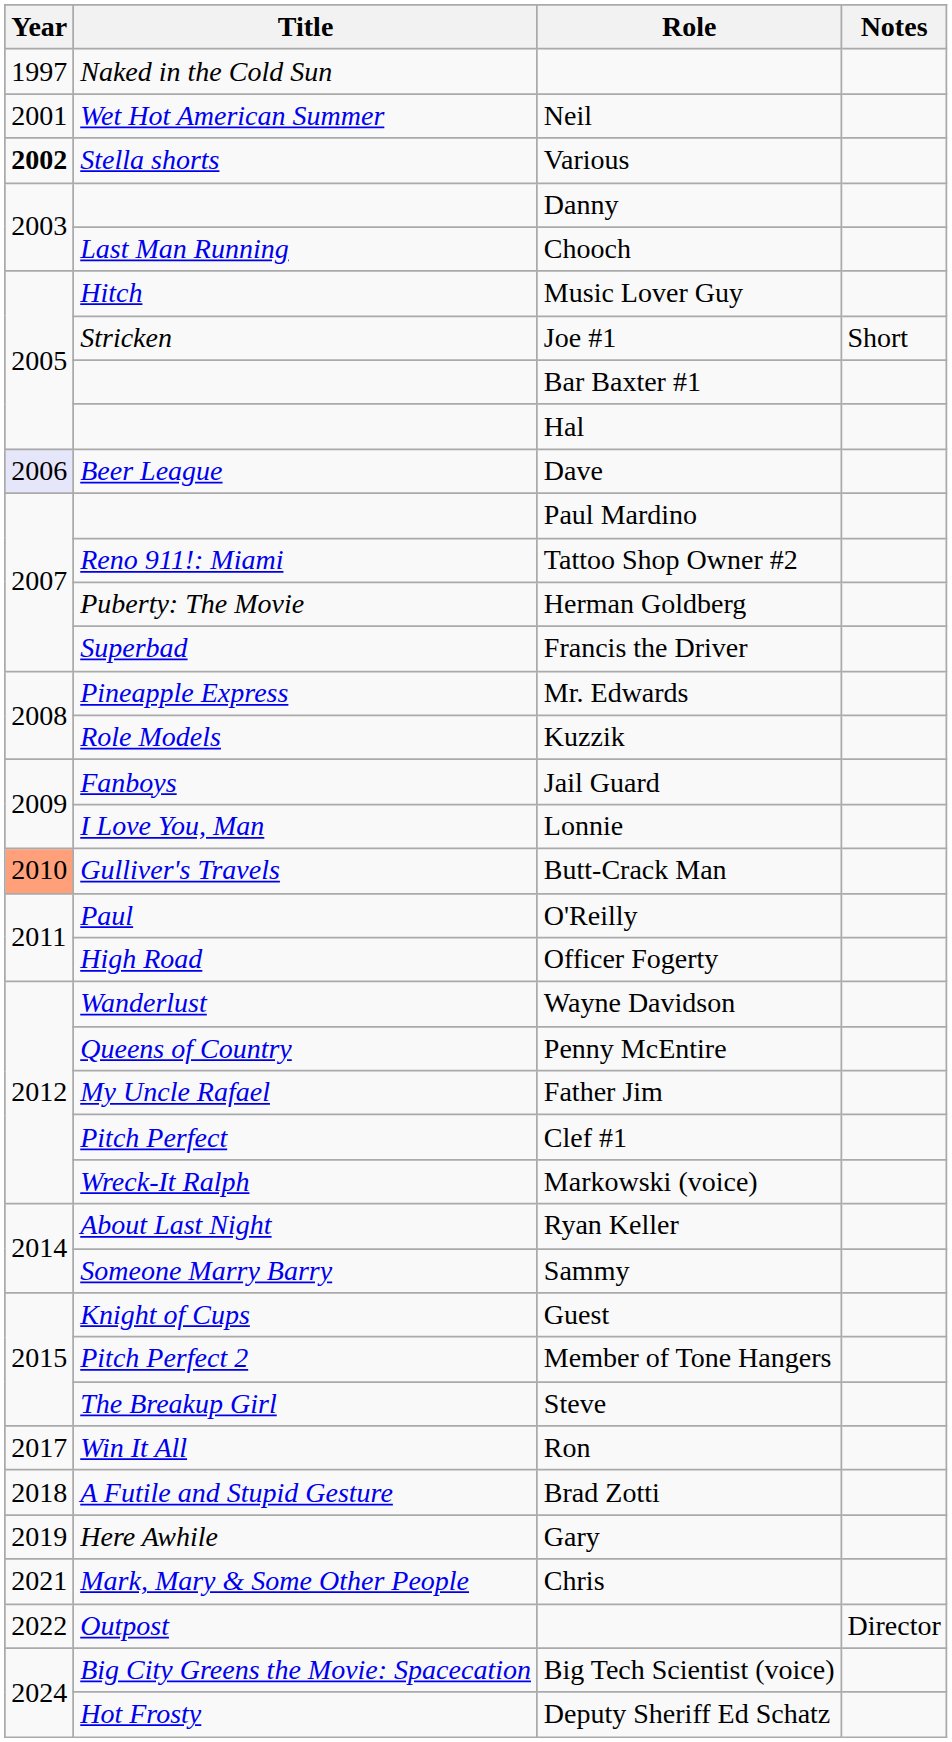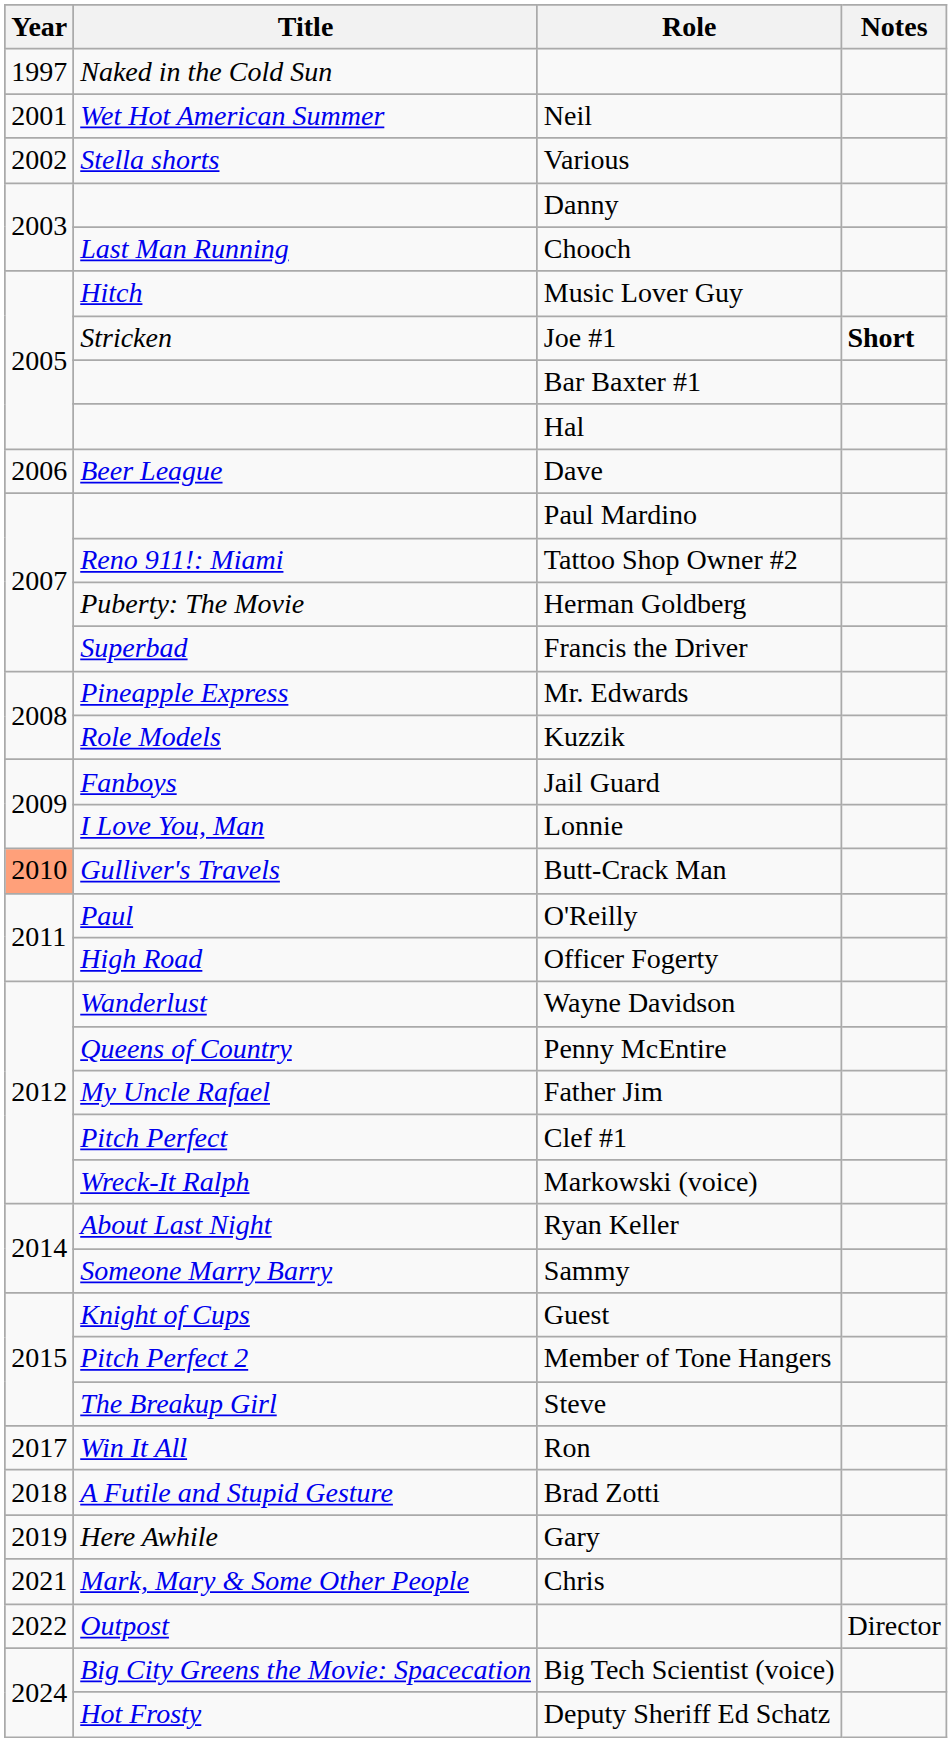(39, 159) bold -> (39, 159) normal
(878, 337) normal -> (881, 337) bold
(39, 470) lavender background -> (39, 470) no background
